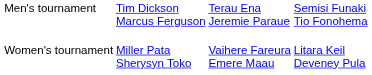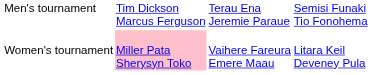(154, 56) no background -> (154, 56) pink background
